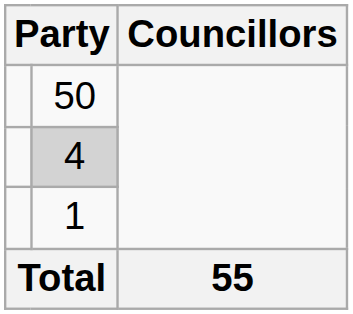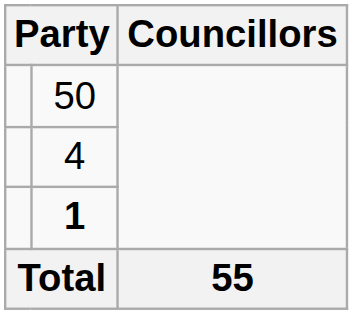(75, 156) lightgrey background -> (75, 156) no background
(75, 216) normal -> (75, 216) bold
